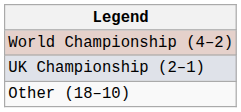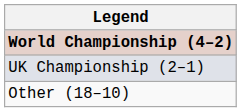(121, 43) normal -> (121, 43) bold
